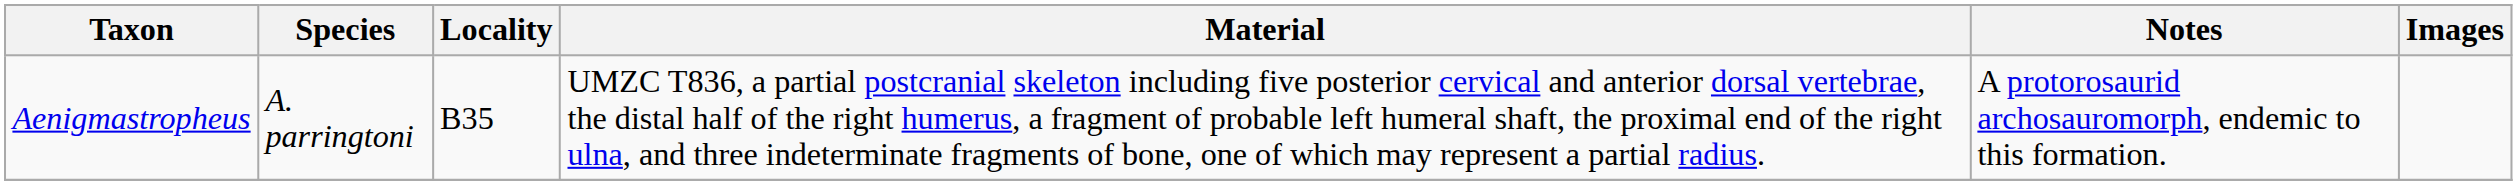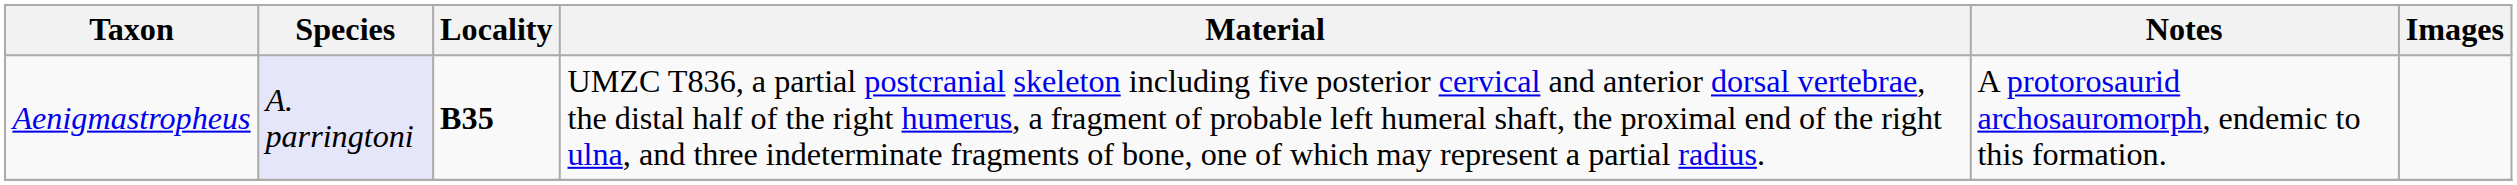(340, 117) no background -> (340, 117) lavender background
(467, 117) normal -> (467, 117) bold
